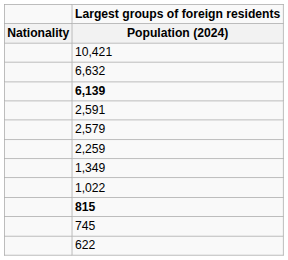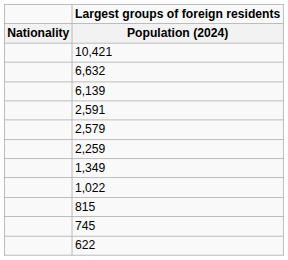(90, 91) bold -> (90, 91) normal
(85, 206) bold -> (85, 206) normal
